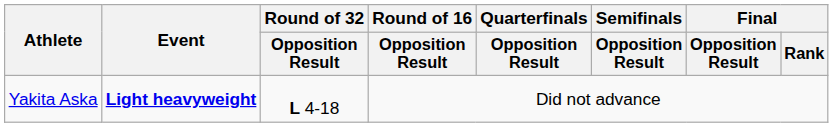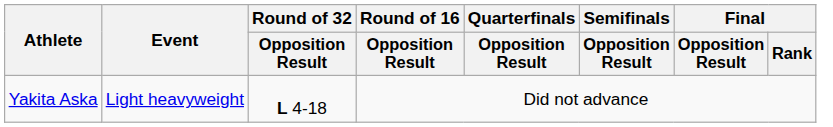(181, 99) bold -> (175, 99) normal
